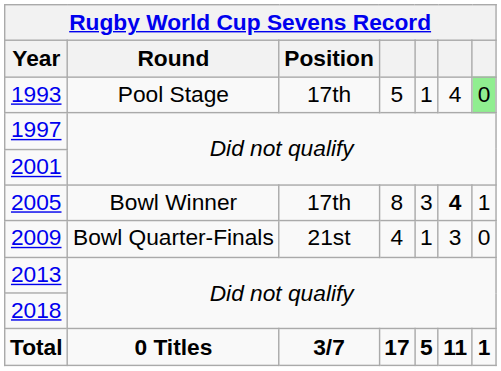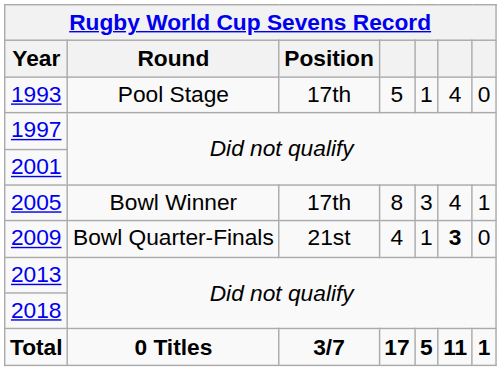(484, 94) lightgreen background -> (484, 94) no background
(455, 202) bold -> (455, 202) normal
(455, 238) normal -> (455, 238) bold
